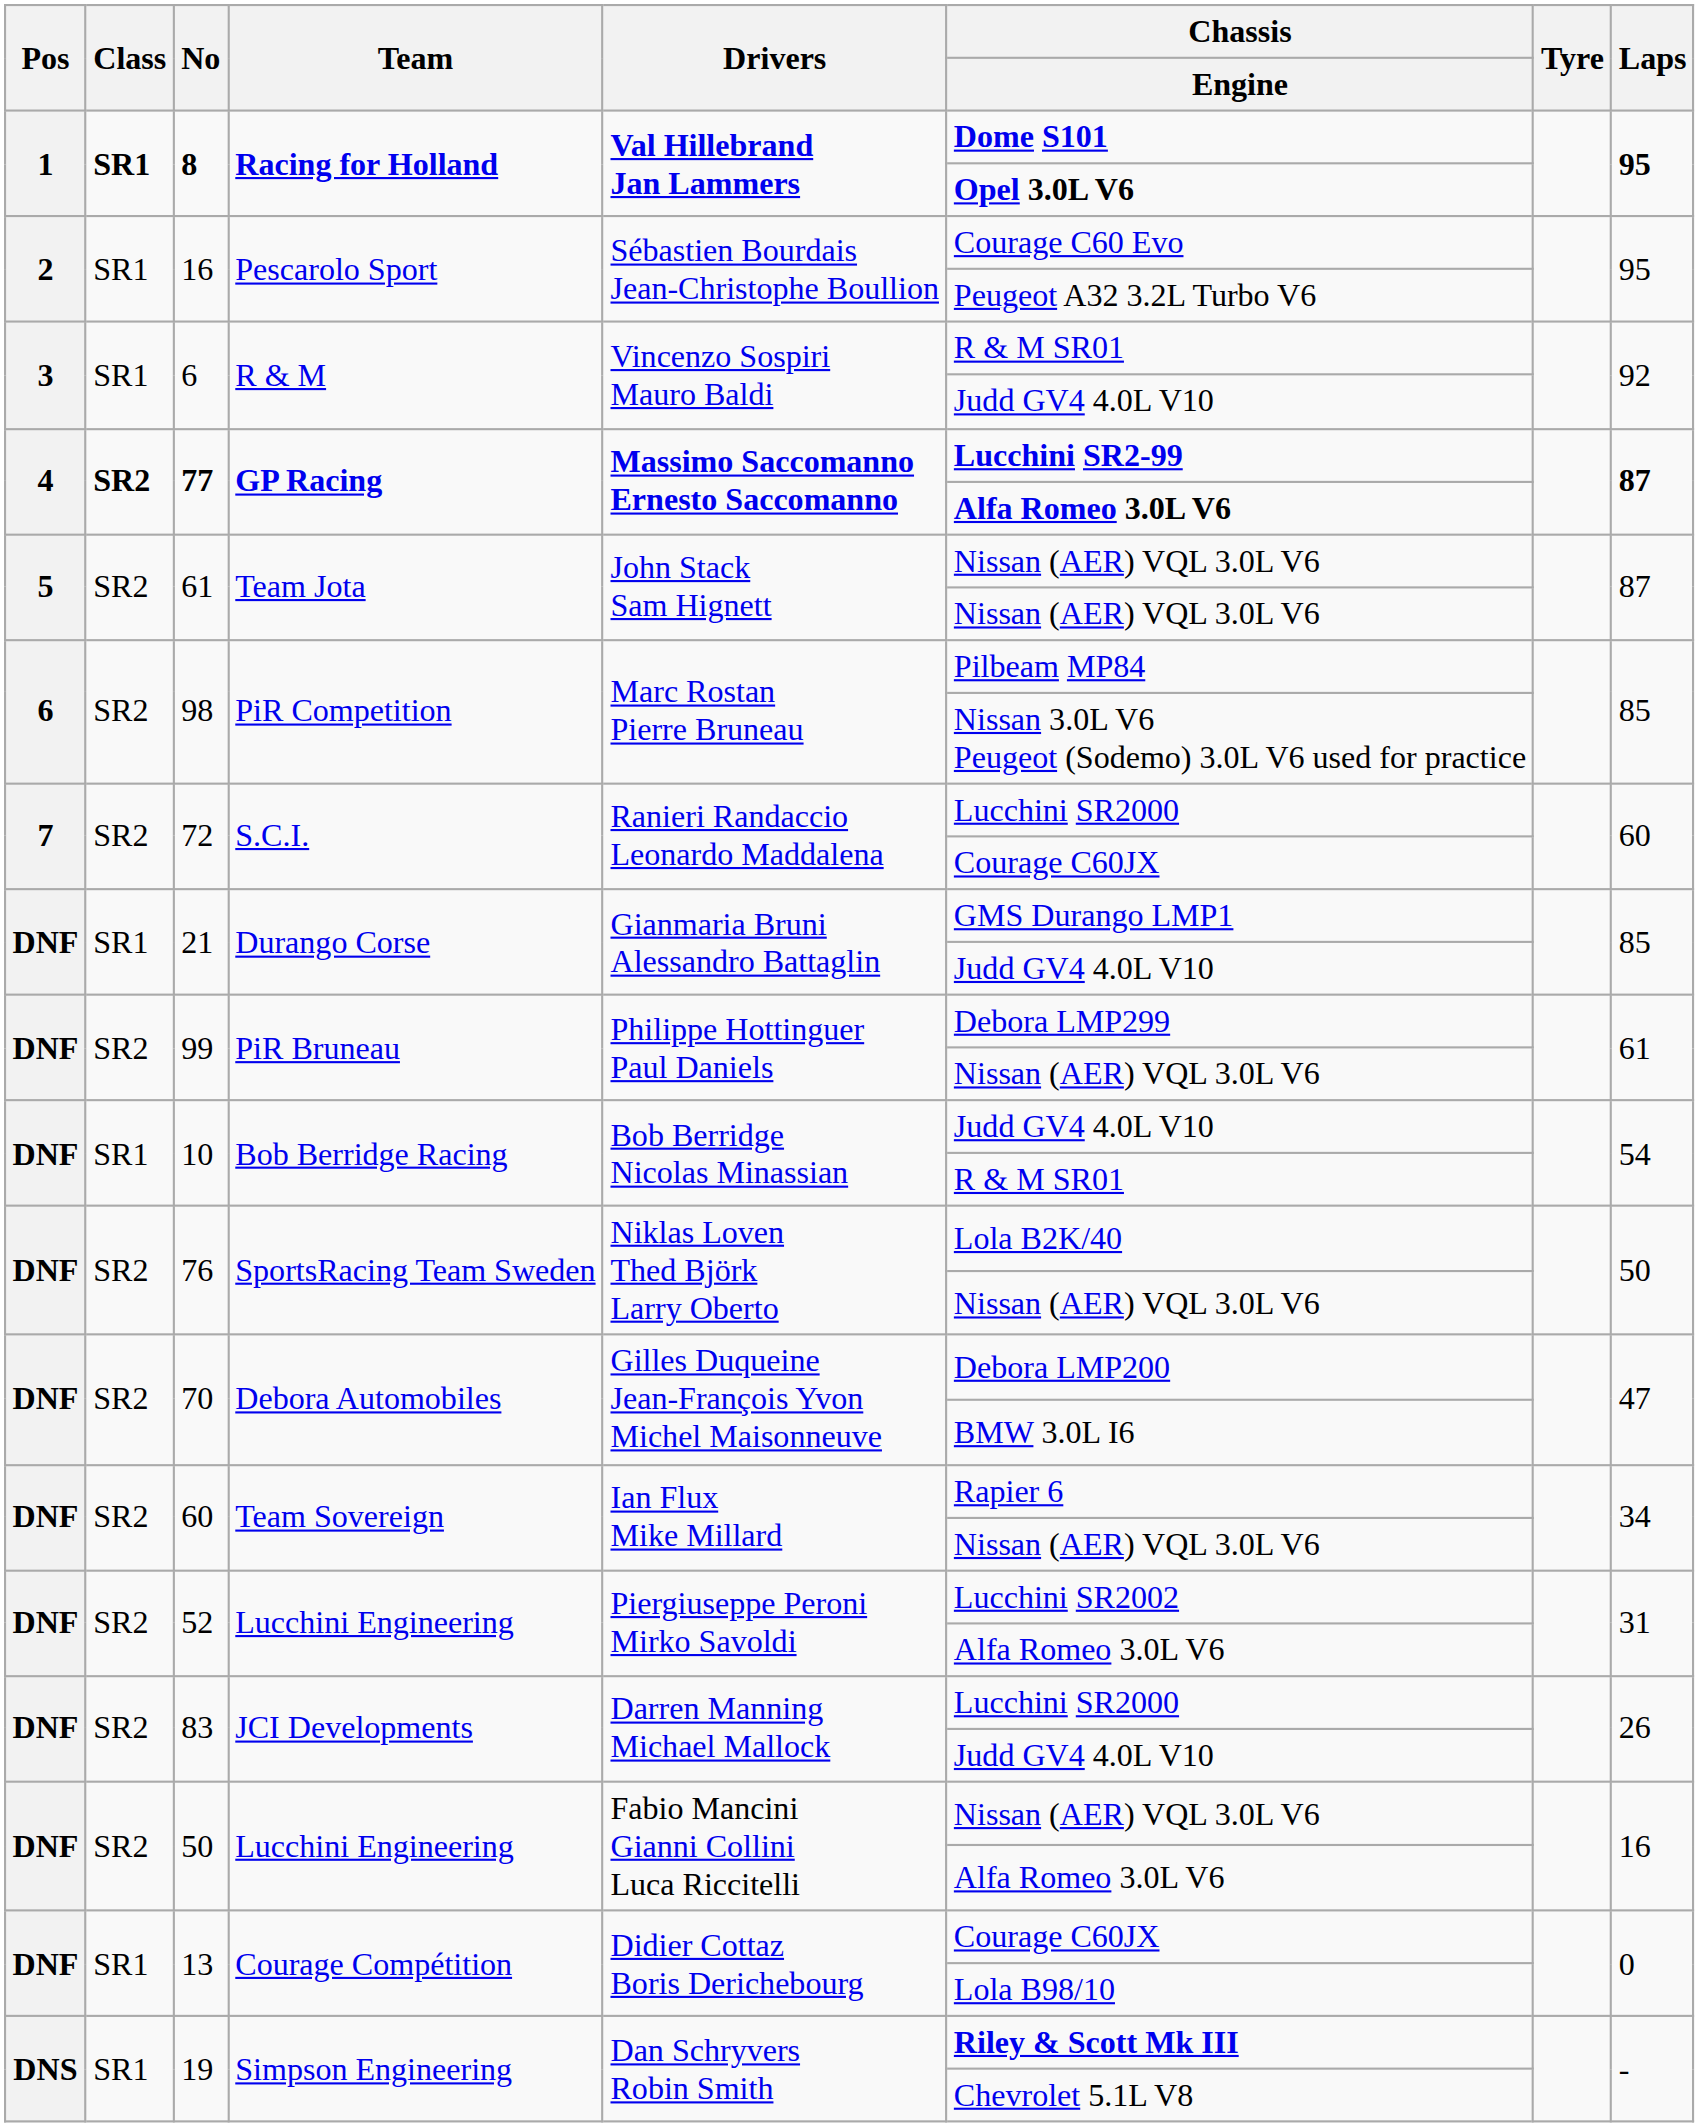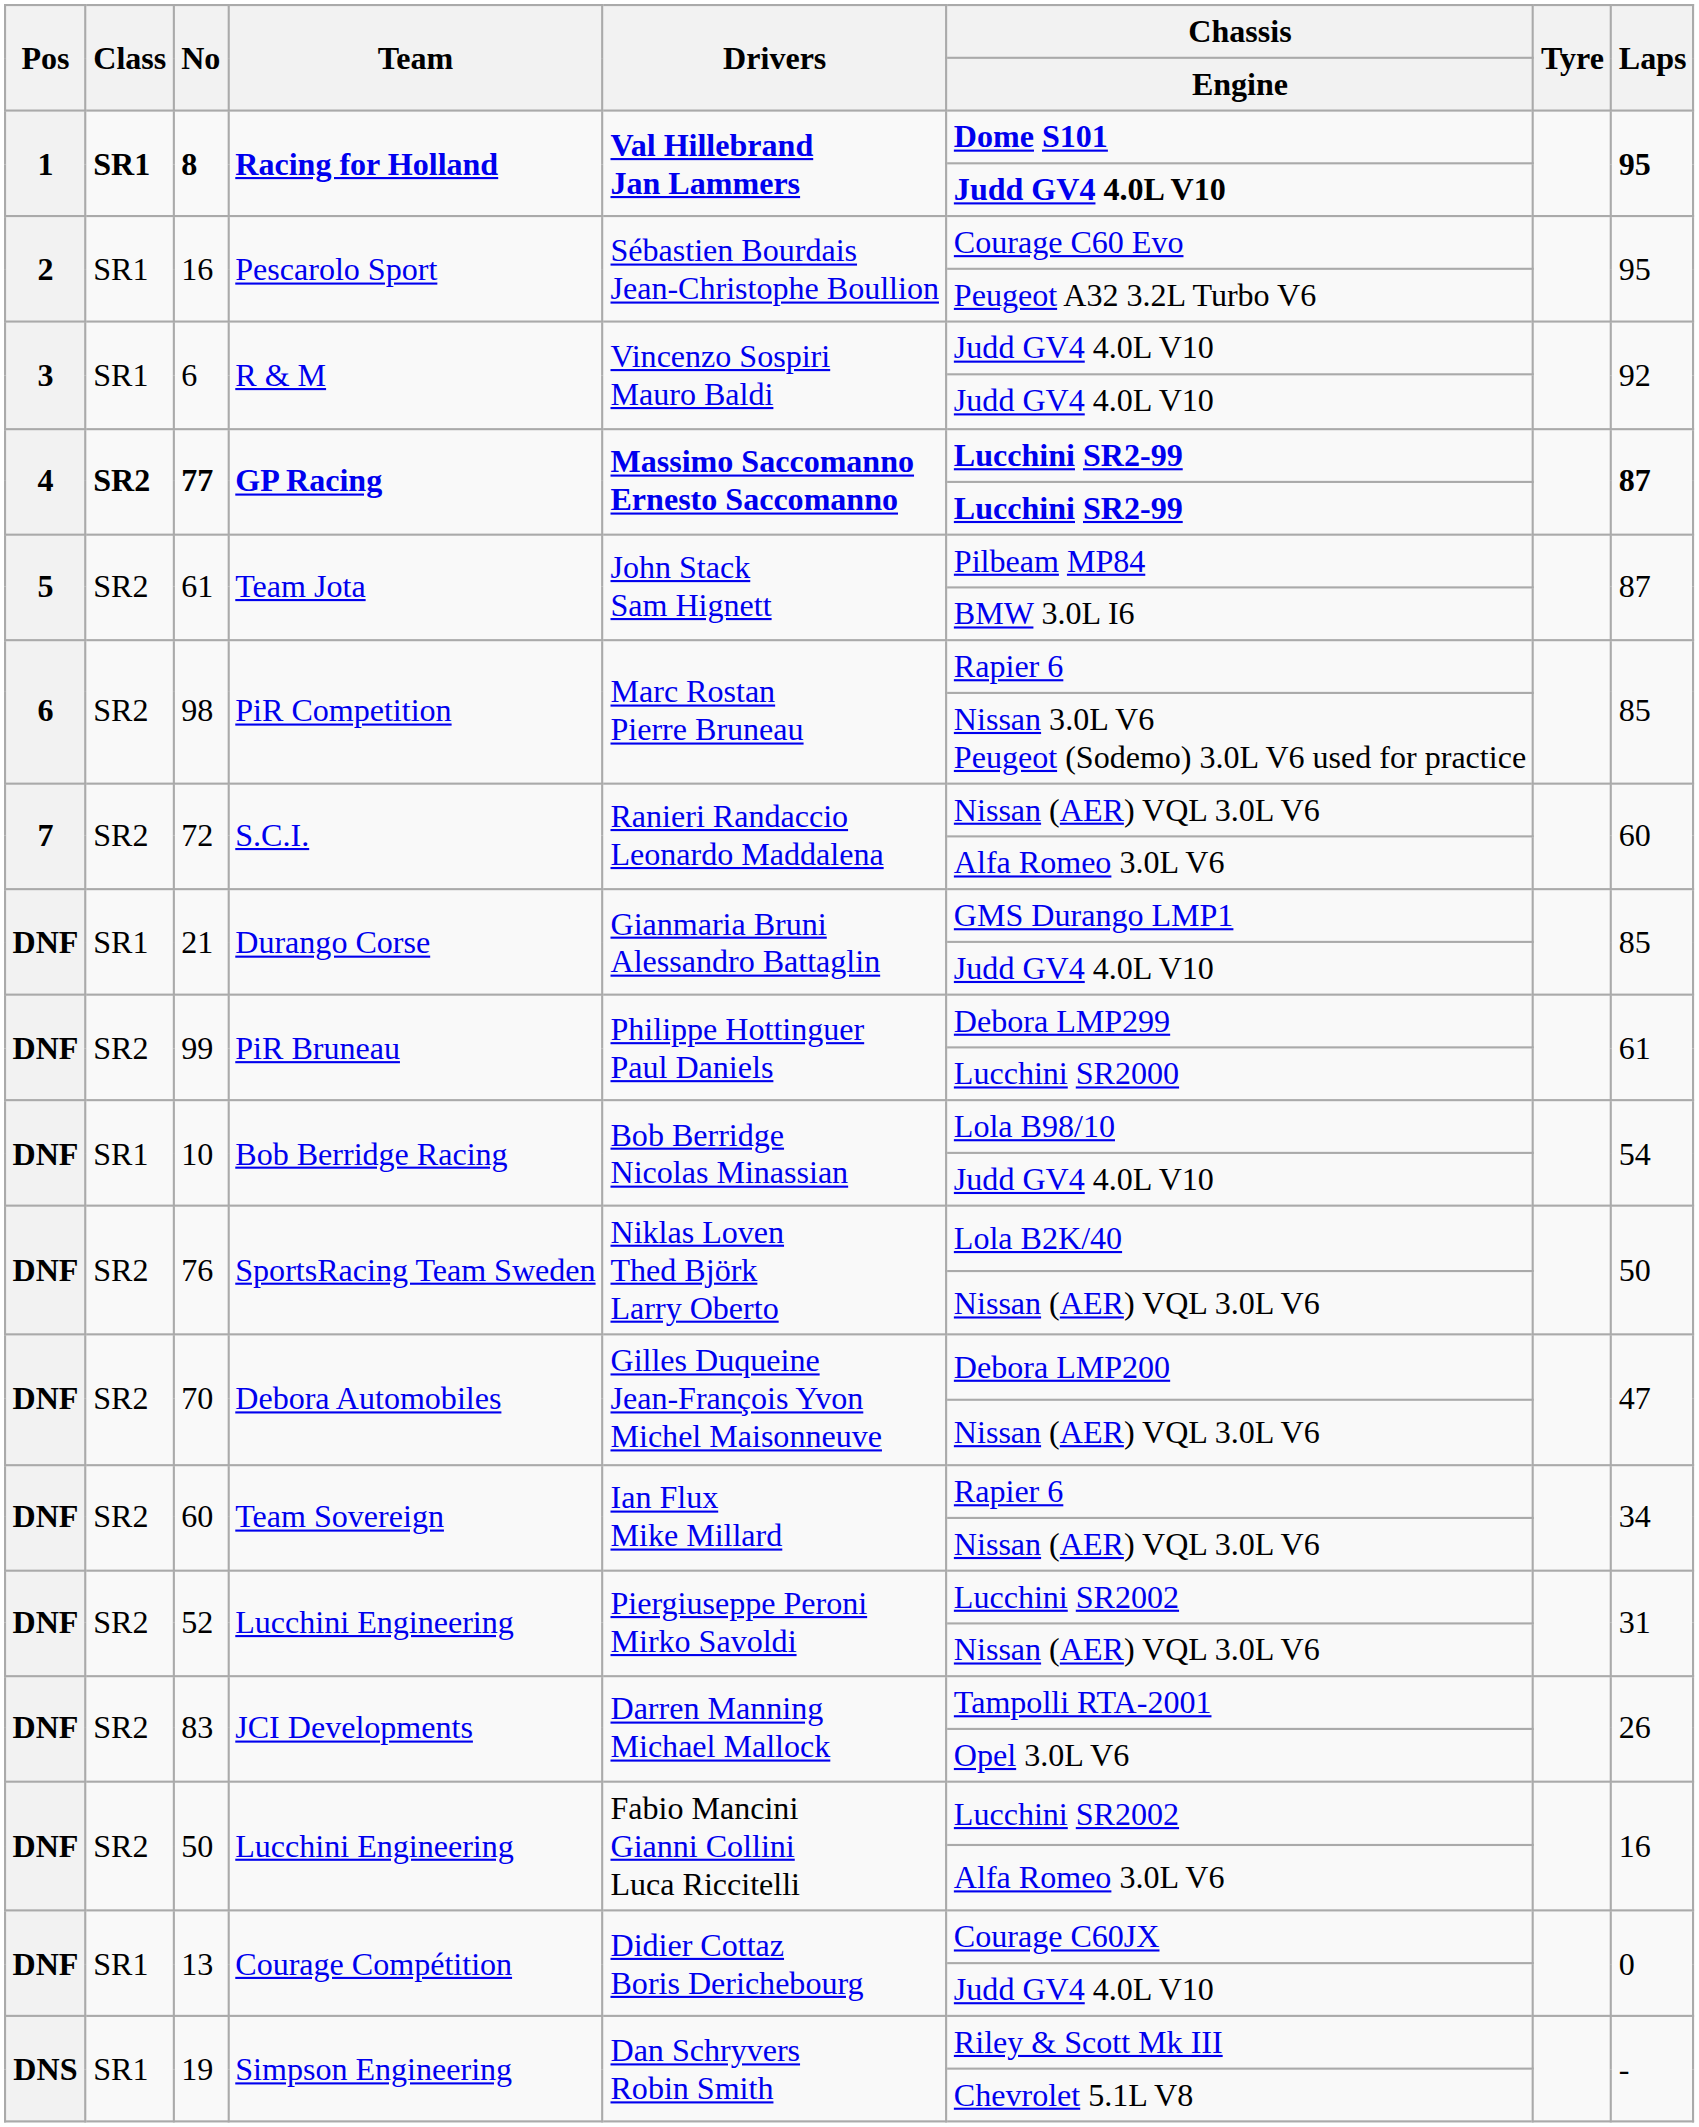(1044, 189) Opel 3.0L V6 -> (1090, 189) Judd GV4 4.0L V10
(1039, 348) R & M SR01 -> (1084, 348) Judd GV4 4.0L V10
(1092, 507) Alfa Romeo 3.0L V6 -> (1068, 507) Lucchini SR2-99
(1137, 559) Nissan (AER) VQL 3.0L V6 -> (1050, 559) Pilbeam MP84
(1137, 612) Nissan (AER) VQL 3.0L V6 -> (1044, 612) BMW 3.0L I6
(1050, 665) Pilbeam MP84 -> (1009, 665) Rapier 6
(1066, 809) Lucchini SR2000 -> (1137, 809) Nissan (AER) VQL 3.0L V6
(1057, 862) Courage C60JX -> (1089, 862) Alfa Romeo 3.0L V6
(1137, 1073) Nissan (AER) VQL 3.0L V6 -> (1066, 1073) Lucchini SR2000
(1084, 1126) Judd GV4 4.0L V10 -> (1034, 1126) Lola B98/10
(1039, 1179) R & M SR01 -> (1084, 1179) Judd GV4 4.0L V10
(1044, 1431) BMW 3.0L I6 -> (1137, 1431) Nissan (AER) VQL 3.0L V6
(1089, 1648) Alfa Romeo 3.0L V6 -> (1137, 1648) Nissan (AER) VQL 3.0L V6
(1066, 1701) Lucchini SR2000 -> (1083, 1701) Tampolli RTA-2001
(1084, 1754) Judd GV4 4.0L V10 -> (1042, 1754) Opel 3.0L V6
(1137, 1813) Nissan (AER) VQL 3.0L V6 -> (1066, 1813) Lucchini SR2002
(1034, 1989) Lola B98/10 -> (1084, 1989) Judd GV4 4.0L V10
(1096, 2042) bold -> (1088, 2042) normal
